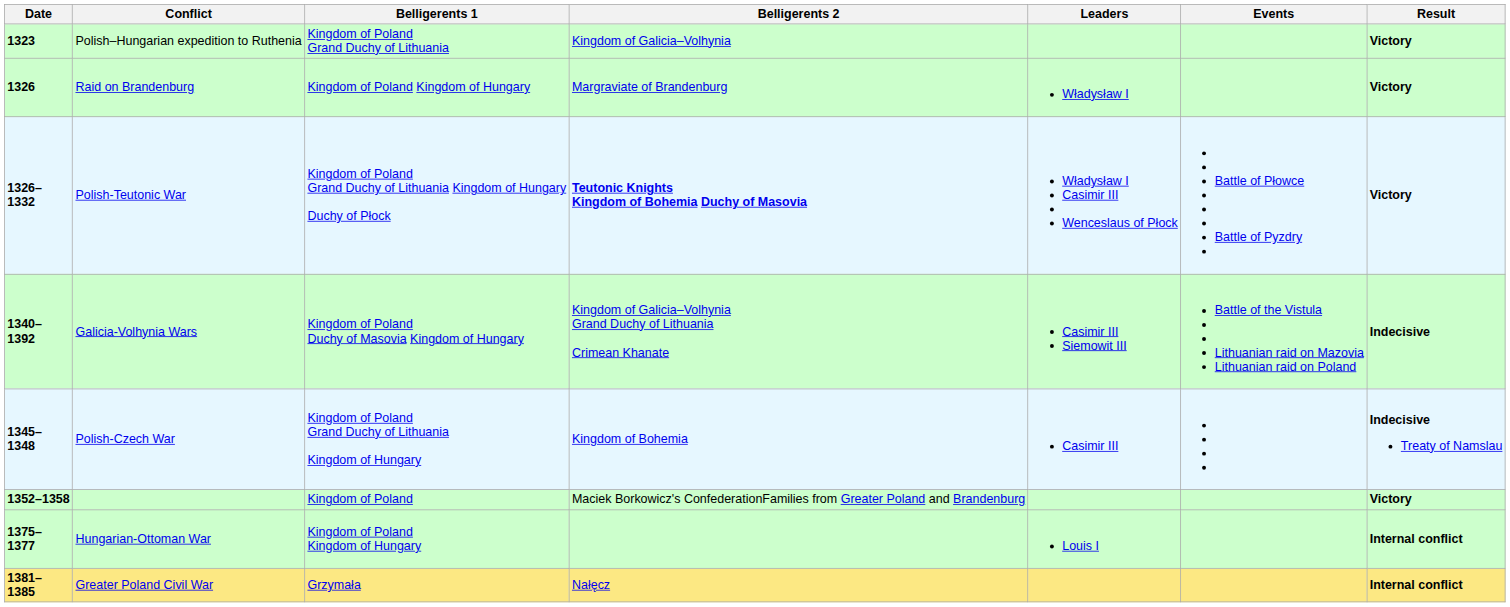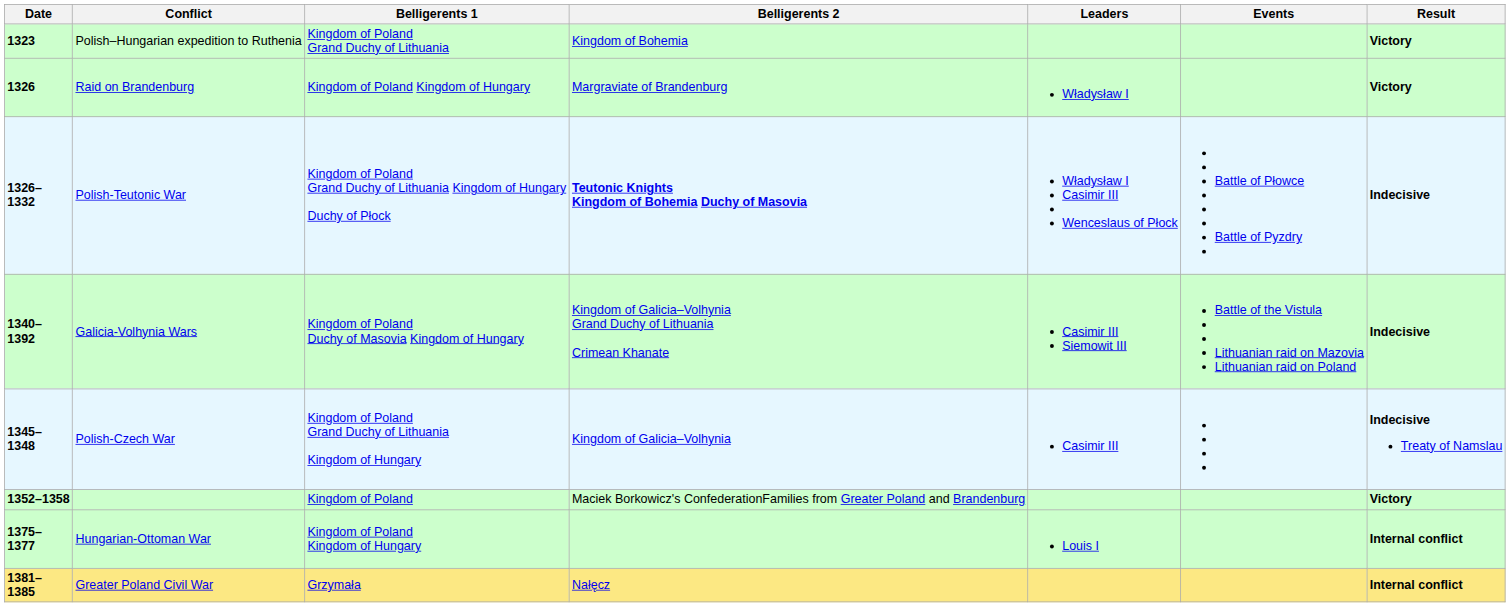(651, 41) Kingdom of Galicia–Volhynia -> (630, 41) Kingdom of Bohemia
(1391, 195) Victory -> (1400, 195) Indecisive
(630, 439) Kingdom of Bohemia -> (651, 439) Kingdom of Galicia–Volhynia
